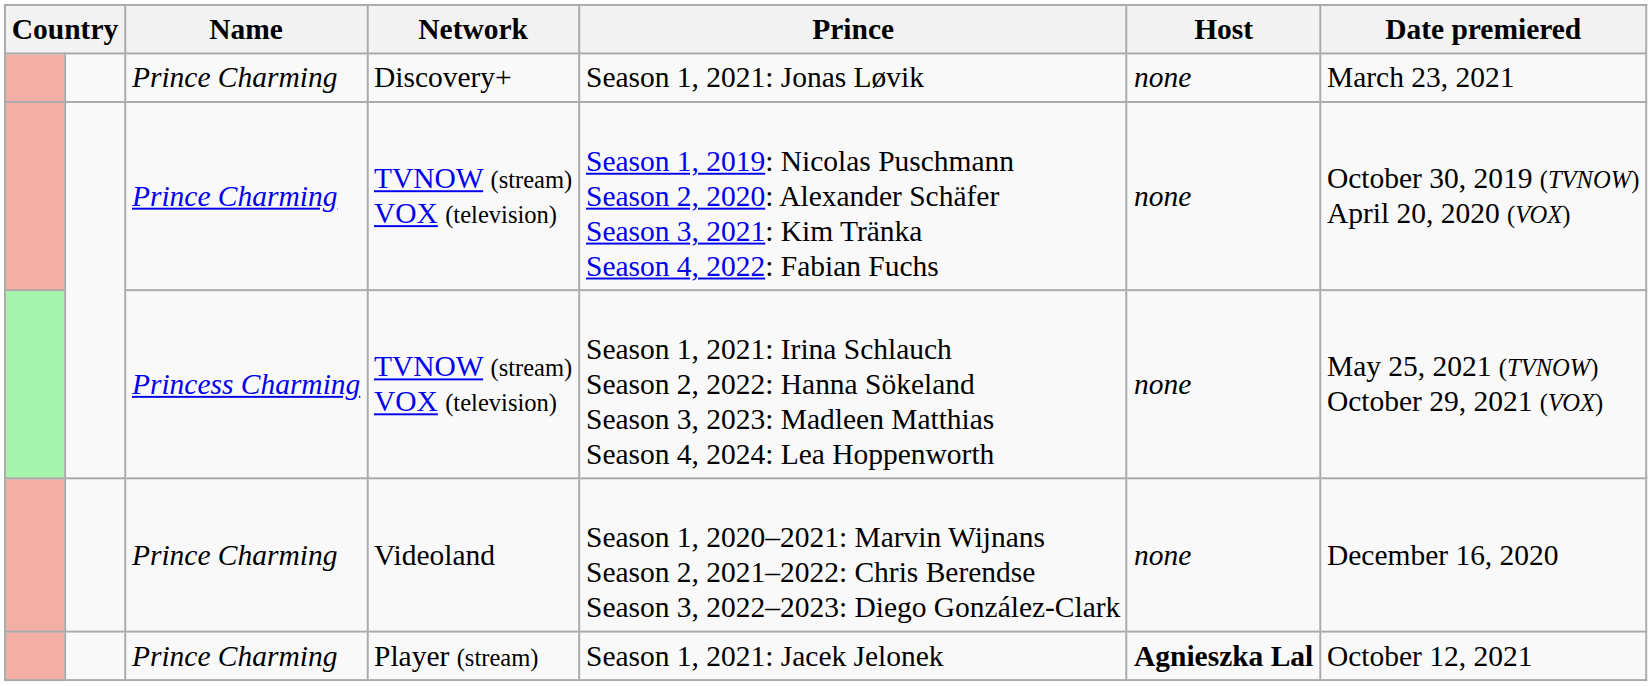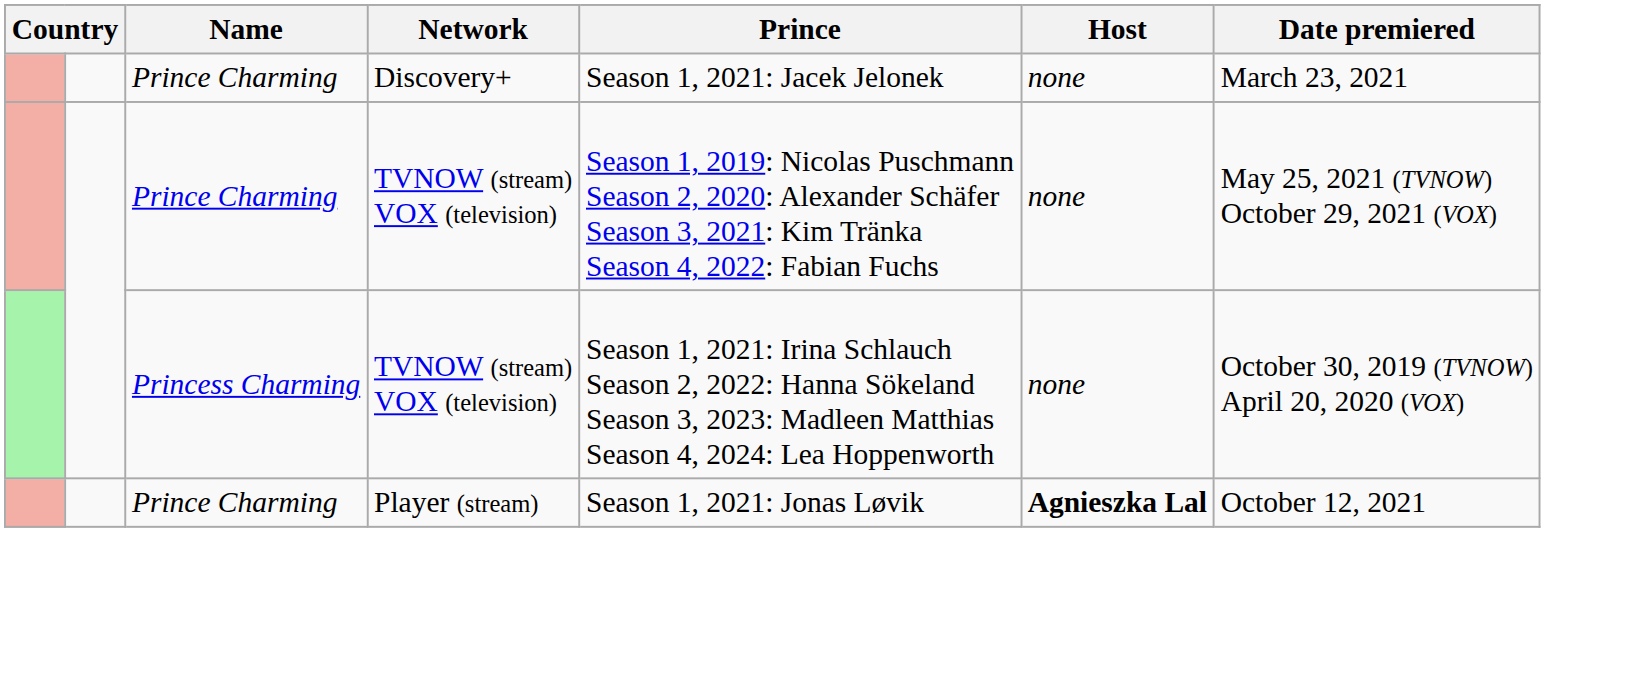(755, 77) Season 1, 2021: Jonas Løvik -> (765, 77) Season 1, 2021: Jacek Jelonek
(1483, 196) October 30, 2019 (TVNOW) April 20, 2020 (VOX) -> (1359, 196) May 25, 2021 (TVNOW) October 29, 2021 (VOX)
(1465, 384) May 25, 2021 (TVNOW) October 29, 2021 (VOX) -> (1377, 384) October 30, 2019 (TVNOW) April 20, 2020 (VOX)
- row: (235, 555)
(765, 656) Season 1, 2021: Jacek Jelonek -> (755, 502) Season 1, 2021: Jonas Løvik
